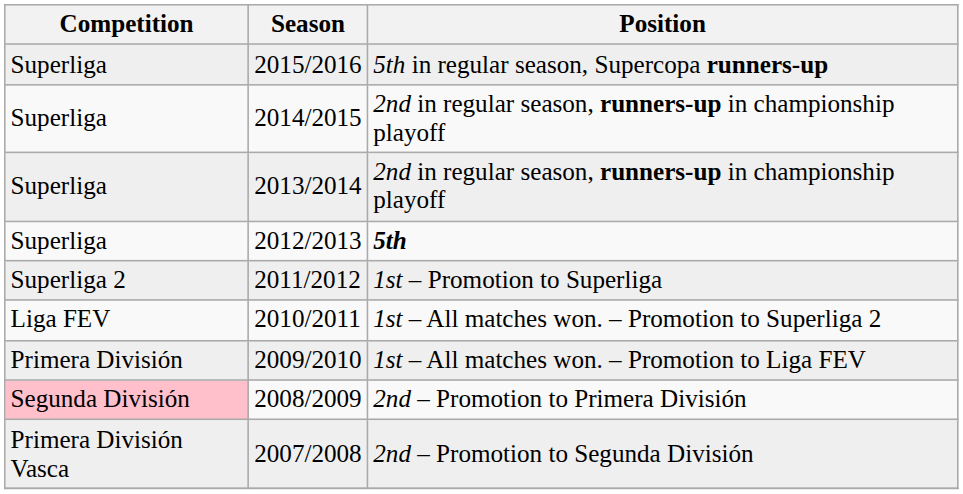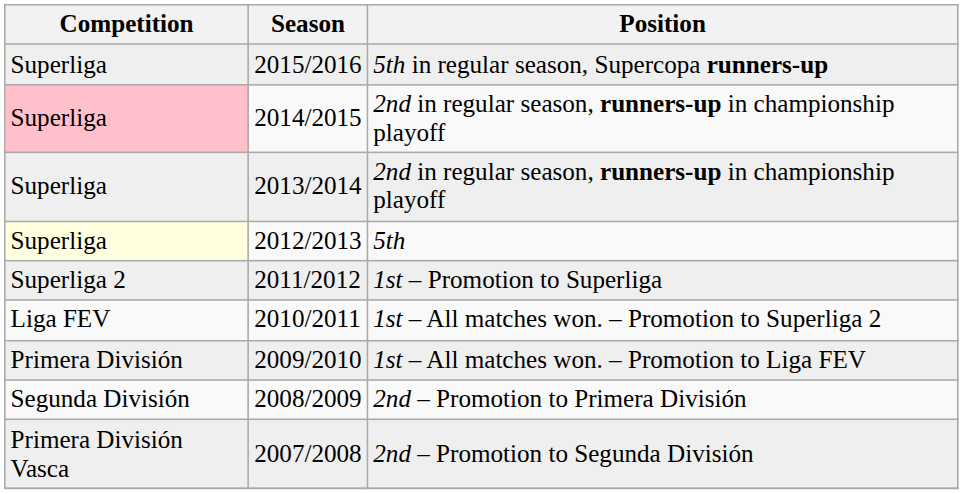(59, 118) no background -> (59, 118) pink background
(59, 240) no background -> (59, 240) lightyellow background
(390, 240) bold -> (389, 240) normal
(100, 399) pink background -> (100, 399) no background
